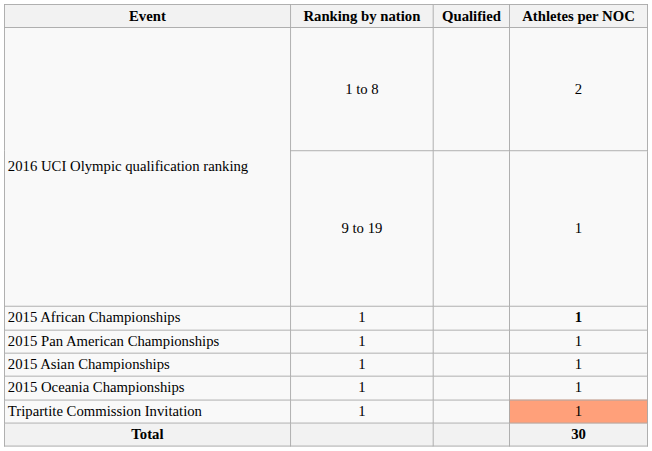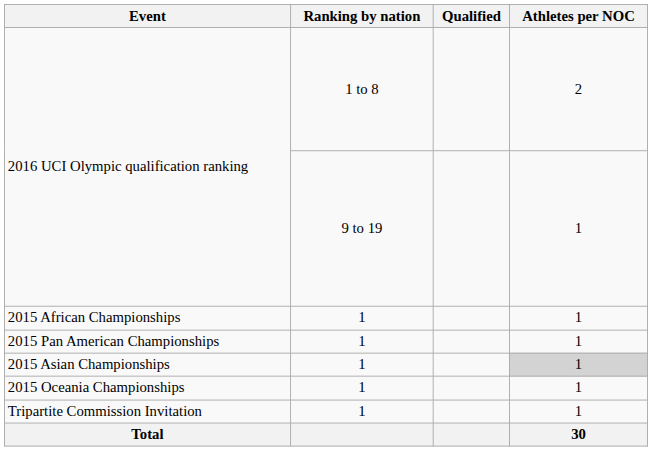(578, 318) bold -> (578, 318) normal
(578, 364) no background -> (578, 364) lightgrey background
(578, 411) lightsalmon background -> (578, 411) no background
